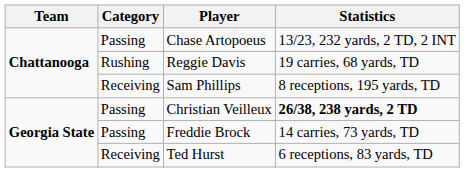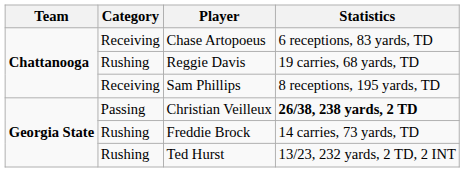(123, 39) Passing -> (130, 39) Receiving
(367, 39) 13/23, 232 yards, 2 TD, 2 INT -> (356, 39) 6 receptions, 83 yards, TD
(123, 132) Passing -> (125, 132) Rushing
(130, 155) Receiving -> (125, 155) Rushing
(356, 155) 6 receptions, 83 yards, TD -> (367, 155) 13/23, 232 yards, 2 TD, 2 INT
